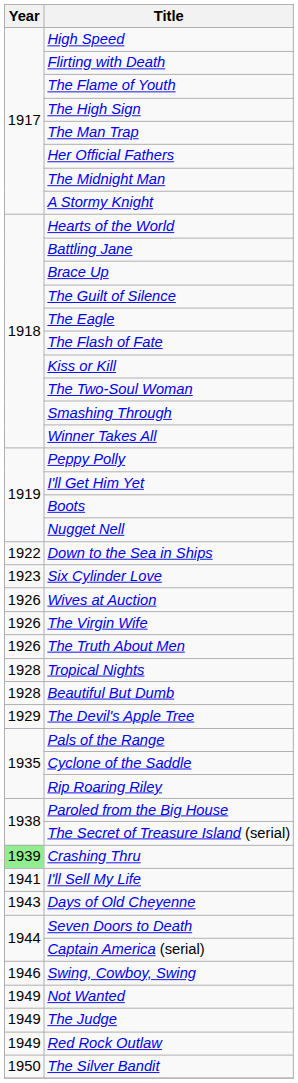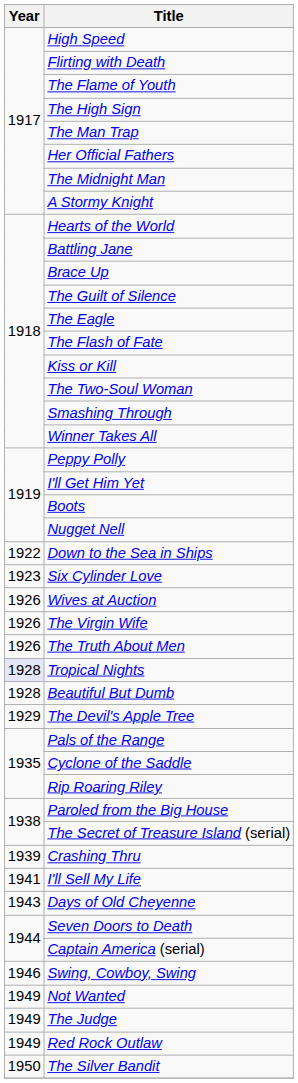(24, 669) no background -> (24, 669) lavender background
(24, 856) lightgreen background -> (24, 856) no background
